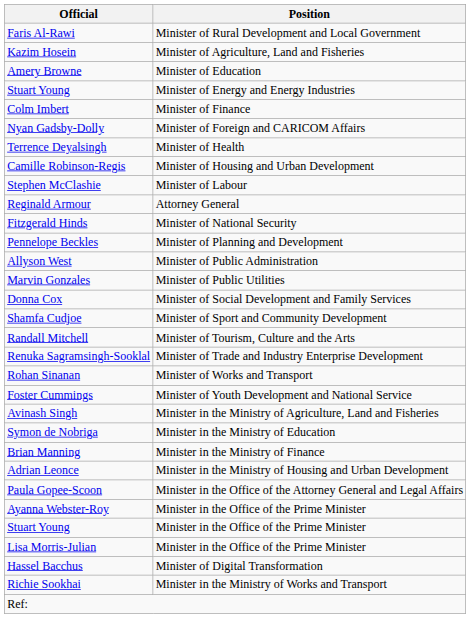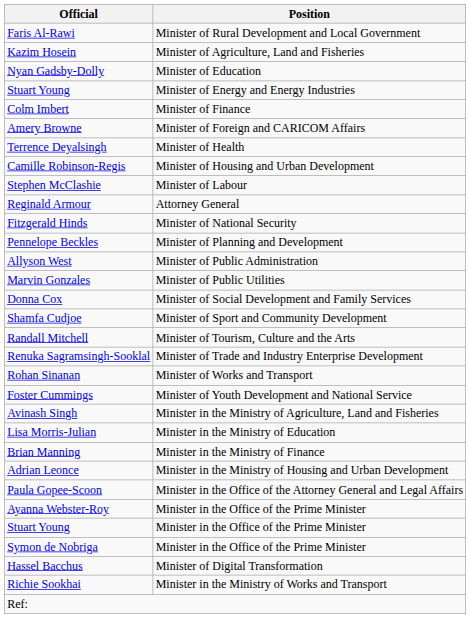(44, 71) Amery Browne -> (56, 71) Nyan Gadsby-Dolly
(56, 128) Nyan Gadsby-Dolly -> (44, 128) Amery Browne
(52, 432) Symon de Nobriga -> (52, 432) Lisa Morris-Julian
(52, 546) Lisa Morris-Julian -> (52, 546) Symon de Nobriga
